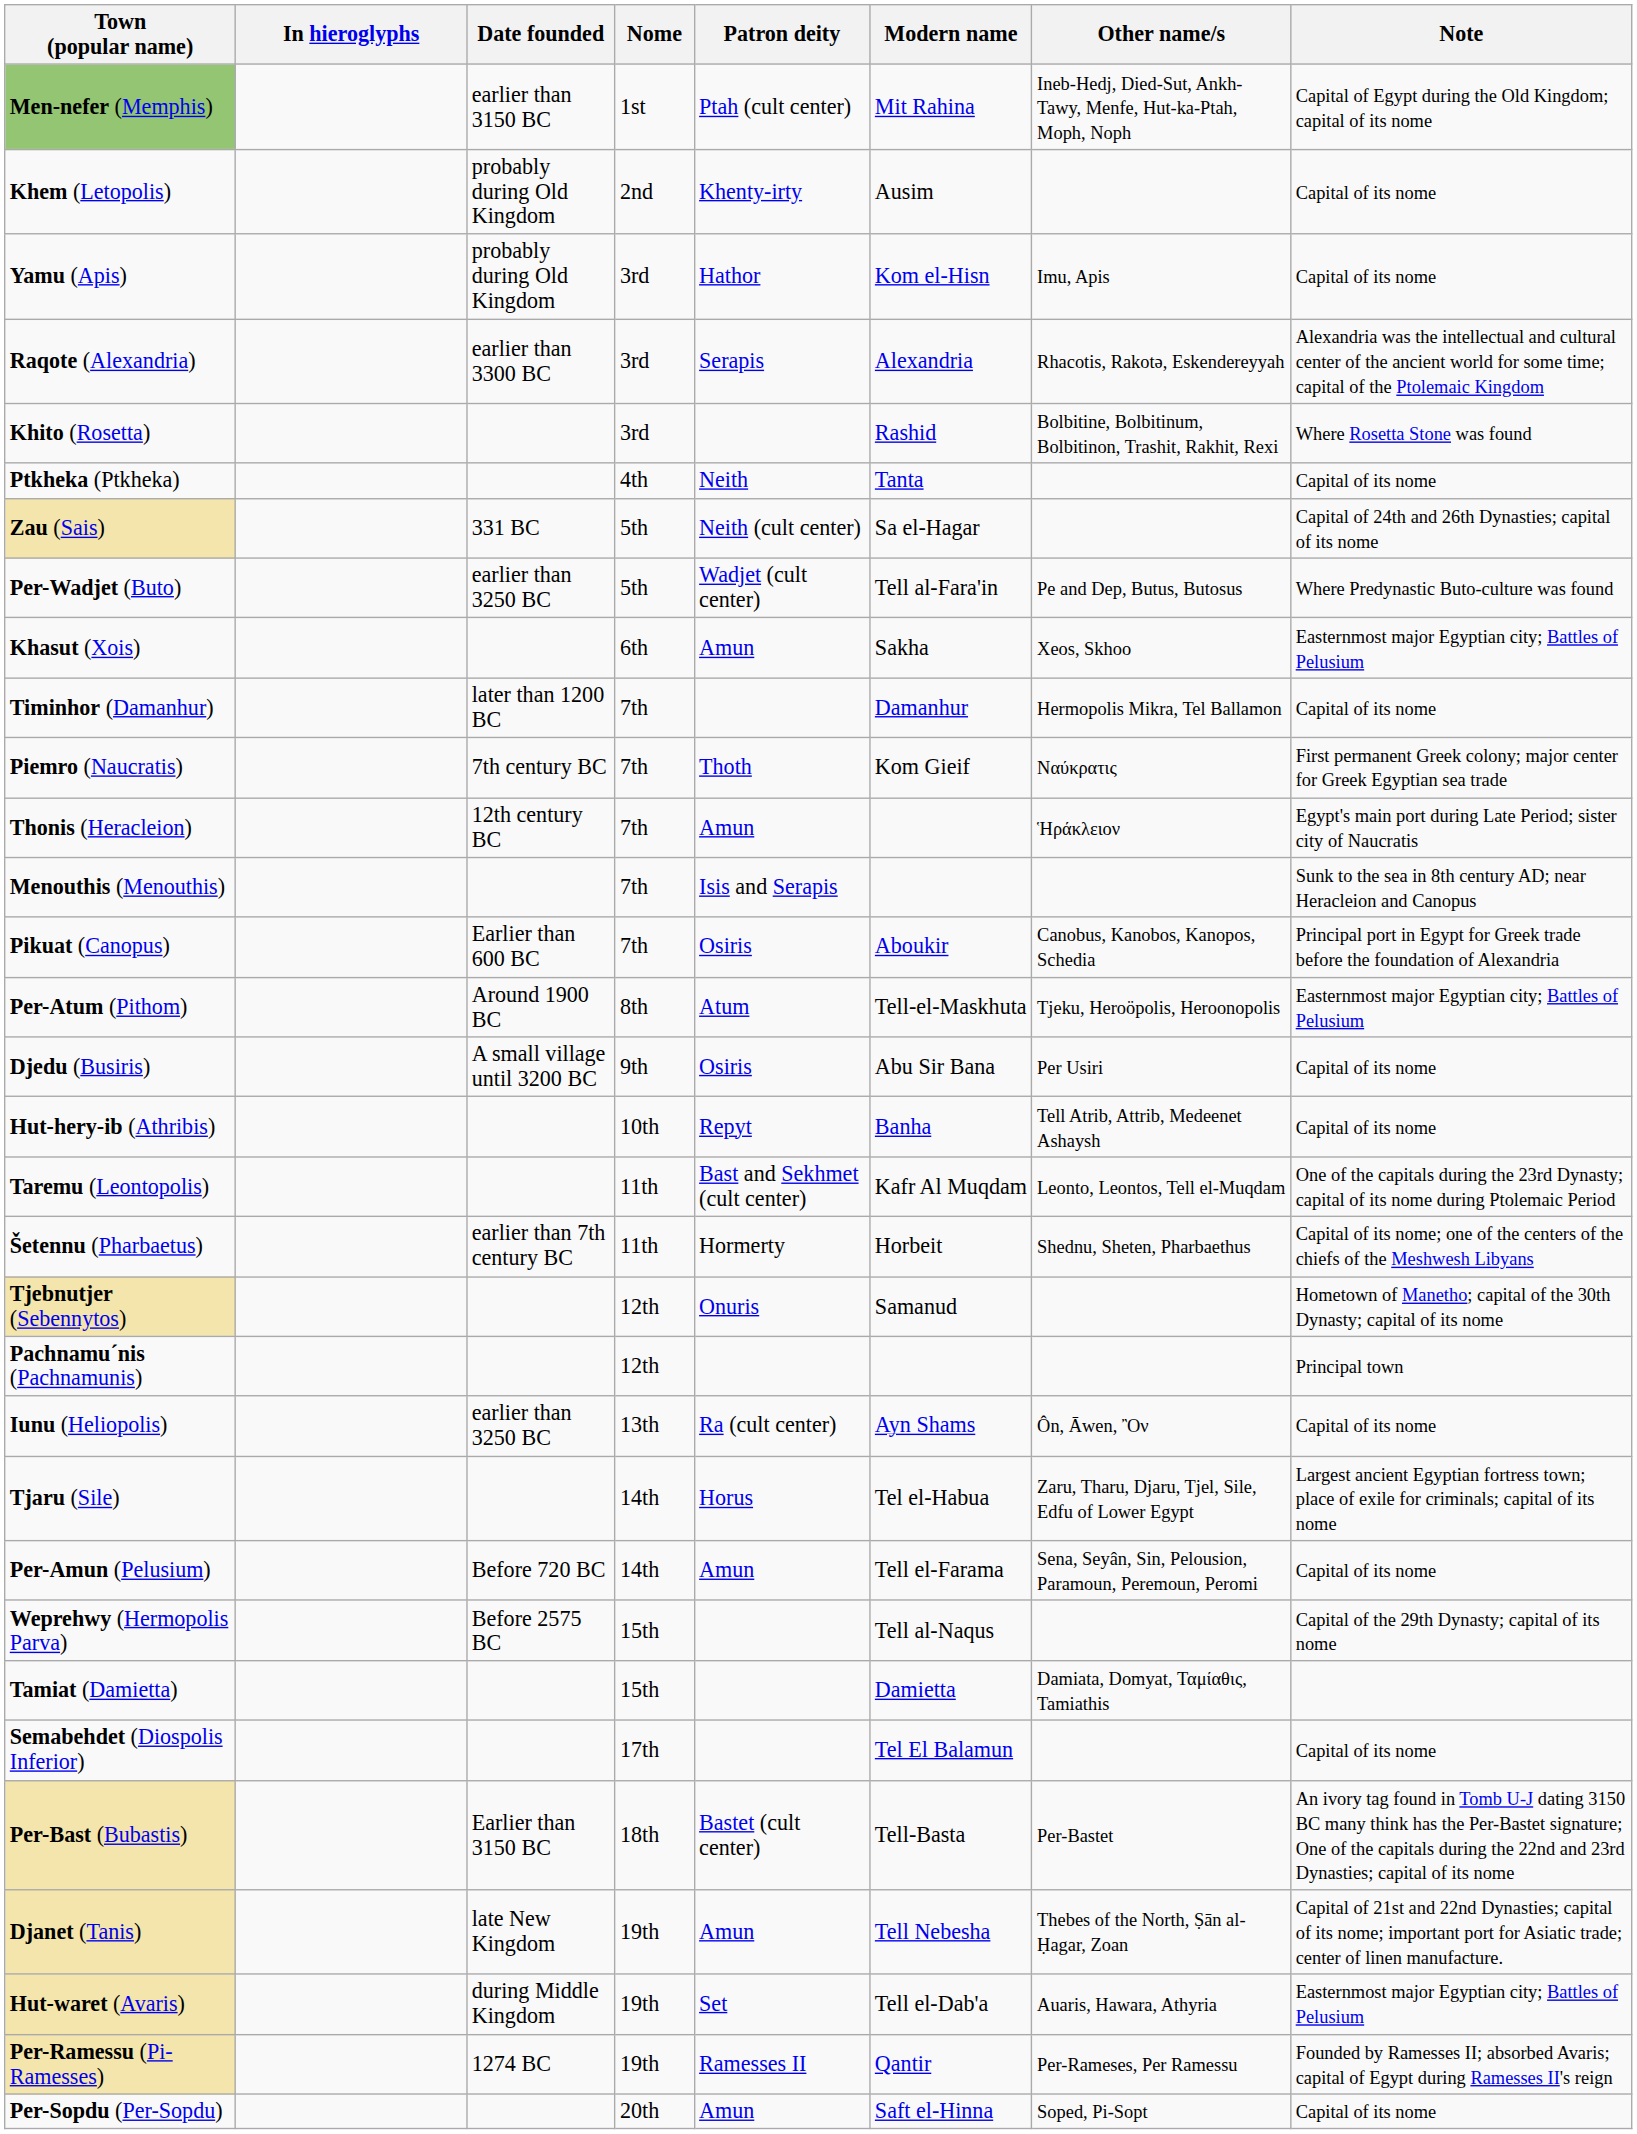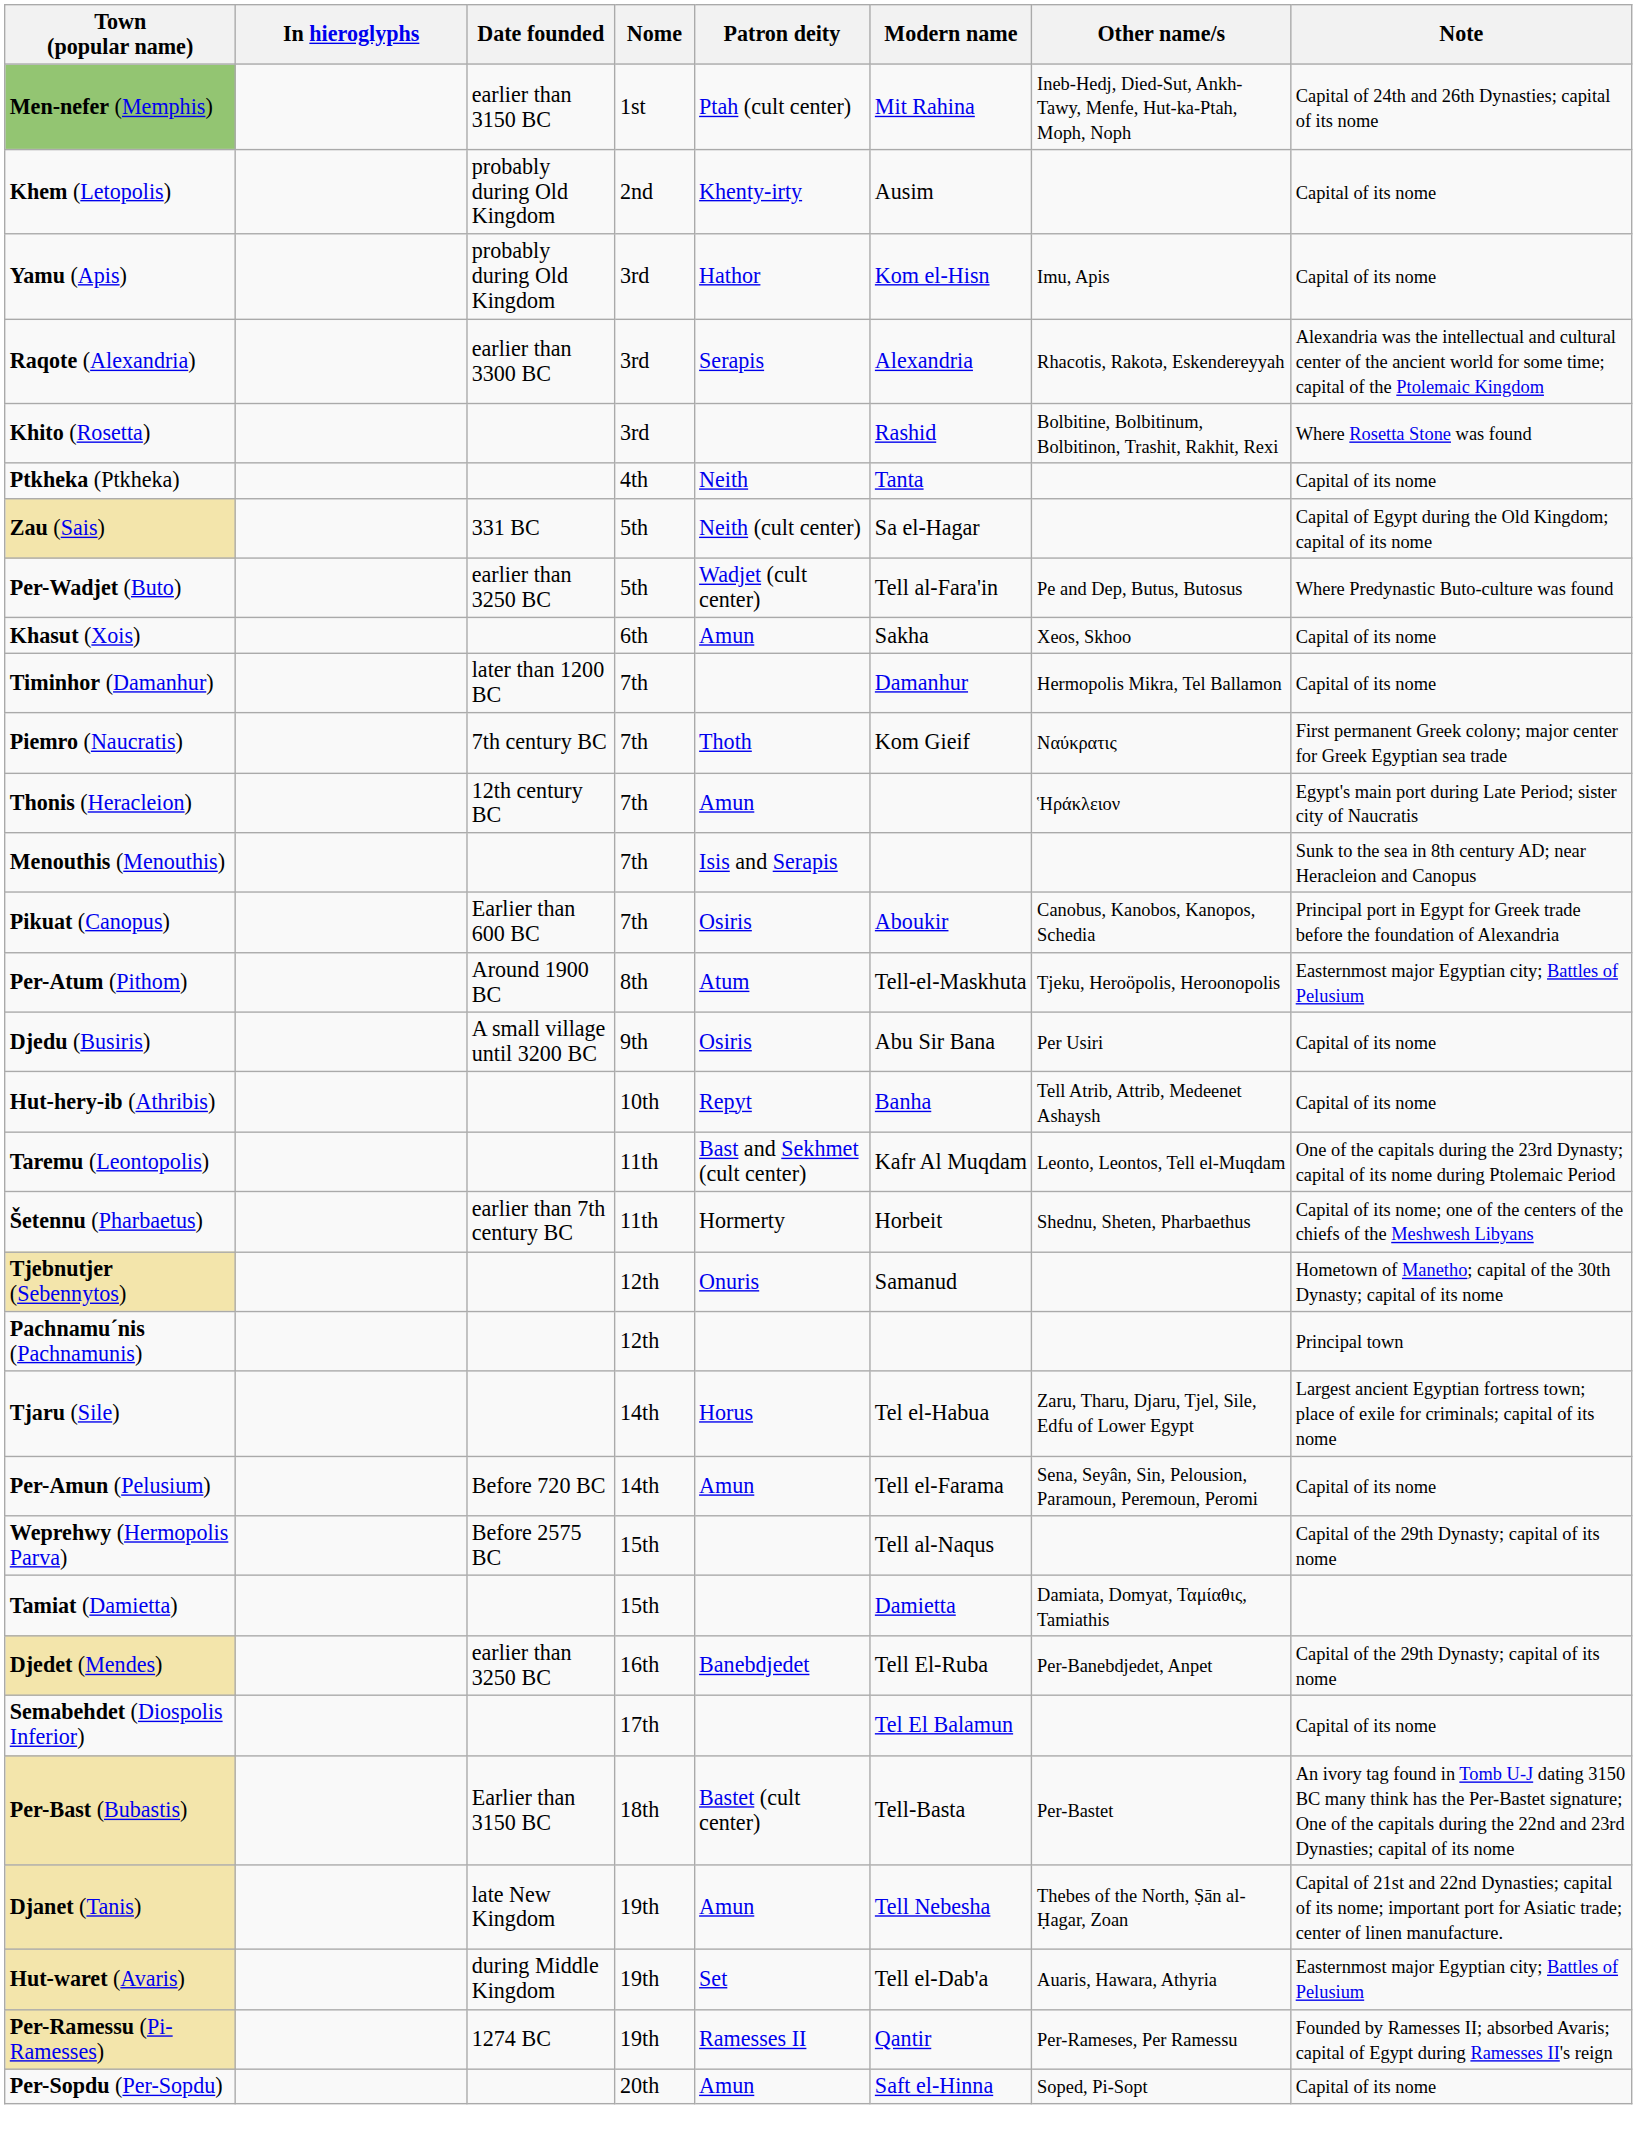(1452, 108) Capital of Egypt during the Old Kingdom; capital of its nome -> (1453, 108) Capital of 24th and 26th Dynasties; capital of its nome
(1453, 529) Capital of 24th and 26th Dynasties; capital of its nome -> (1452, 529) Capital of Egypt during the Old Kingdom; capital of its nome
(1457, 649) Easternmost major Egyptian city; Battles of Pelusium -> (1366, 636) Capital of its nome
- row: (89, 1425)
+ row: (86, 1665)
